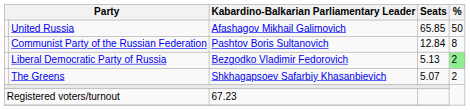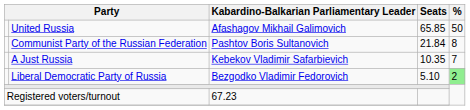(433, 44) 12.84 -> (433, 44) 21.84
+ row: (42, 60)
(430, 60) 5.13 -> (430, 76) 5.10
- row: (38, 76)
